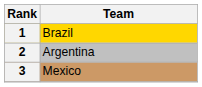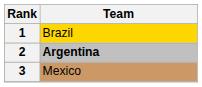(69, 52) normal -> (71, 52) bold
